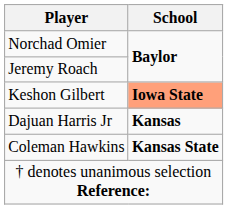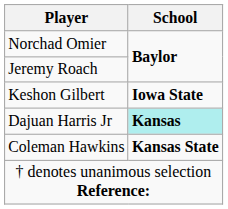(167, 95) lightsalmon background -> (167, 95) no background
(156, 121) no background -> (156, 121) paleturquoise background
